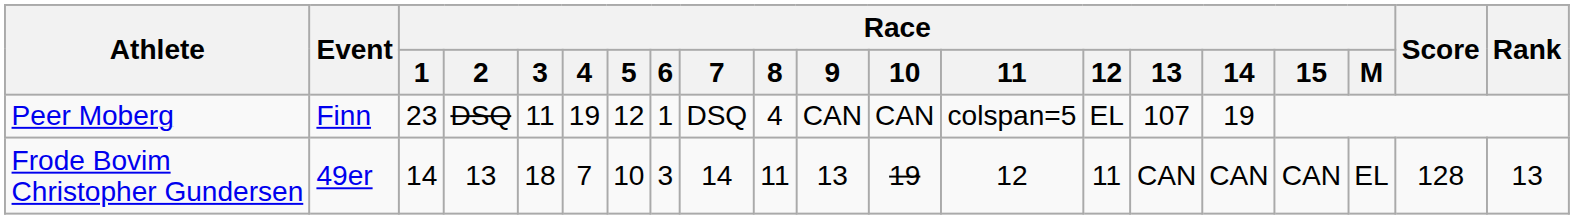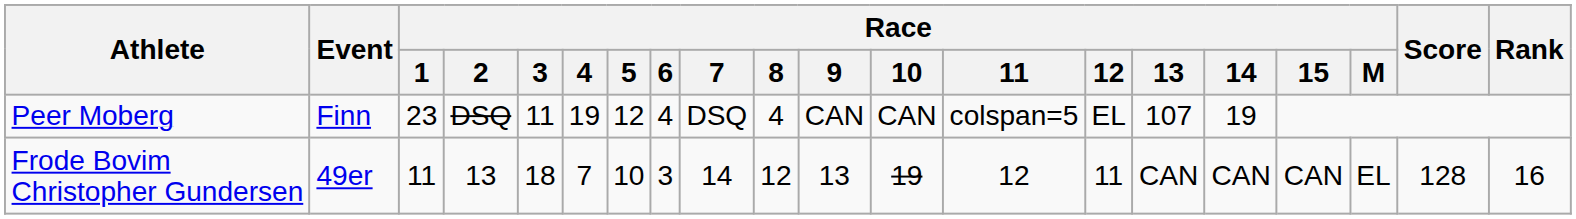(665, 116) 1 -> (665, 116) 4
(422, 176) 14 -> (422, 176) 11
(775, 176) 11 -> (776, 176) 12
(1527, 176) 13 -> (1529, 176) 16
